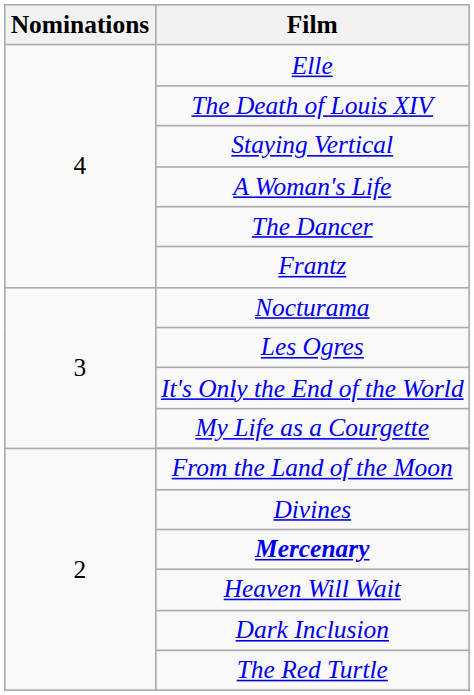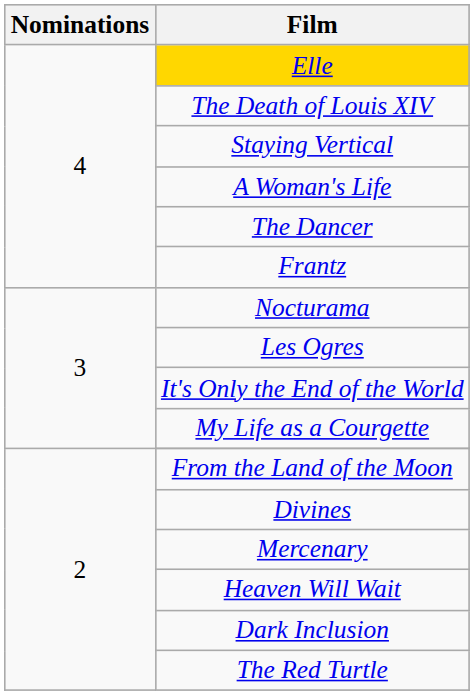(312, 65) no background -> (312, 65) gold background
(312, 549) bold -> (312, 549) normal
